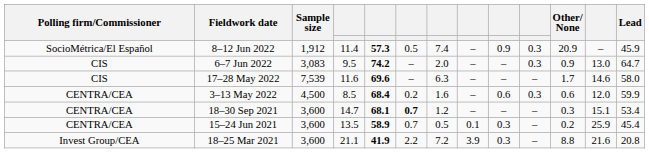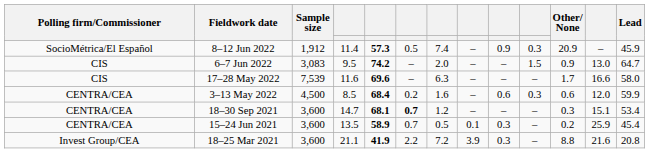(535, 64) 0.3 -> (535, 64) 1.5
(601, 79) 14.6 -> (601, 79) 16.6
